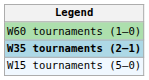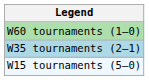(74, 49) bold -> (74, 49) normal
